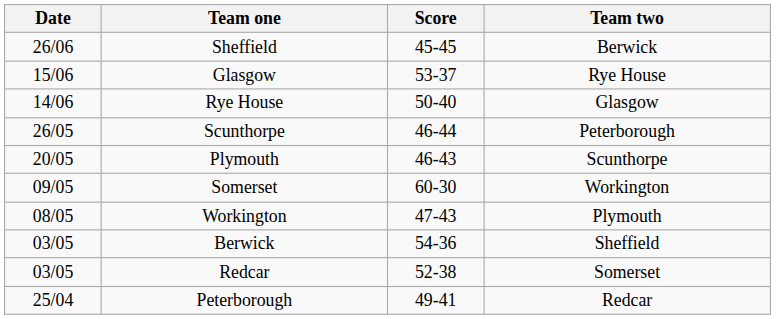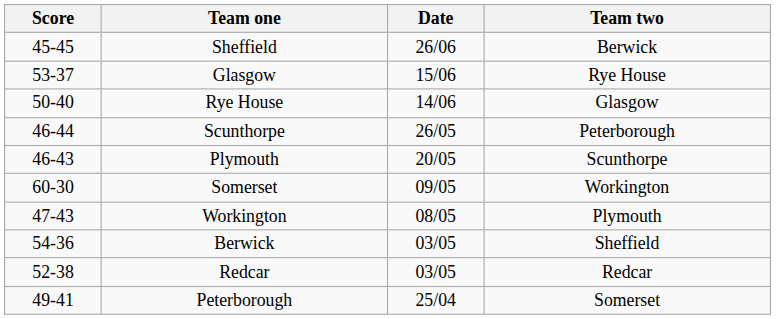columns swapped: (53, 18) <-> (436, 18)
(627, 272) Somerset -> (627, 272) Redcar
(627, 300) Redcar -> (627, 300) Somerset
